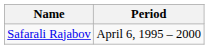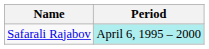(149, 34) no background -> (149, 34) paleturquoise background
